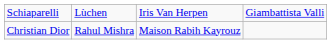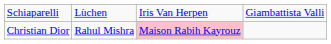(190, 30) no background -> (190, 30) pink background
